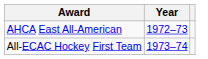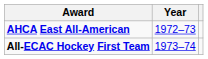(64, 29) normal -> (68, 29) bold
(74, 46) normal -> (78, 46) bold
